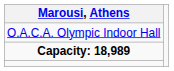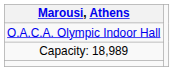(84, 51) bold -> (84, 51) normal
